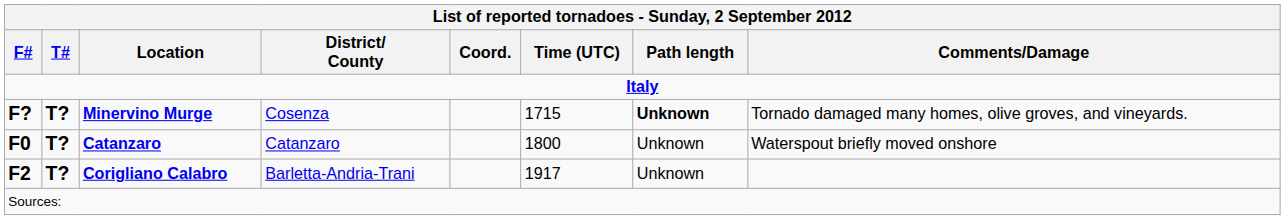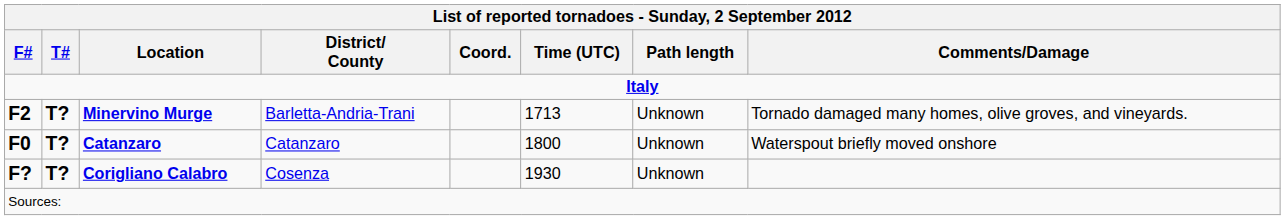(20, 114) F? -> (20, 114) F2
(297, 114) Cosenza -> (340, 114) Barletta-Andria-Trani
(543, 114) 1715 -> (543, 114) 1713
(673, 114) bold -> (670, 114) normal
(20, 173) F2 -> (20, 173) F?
(340, 173) Barletta-Andria-Trani -> (297, 173) Cosenza
(543, 173) 1917 -> (543, 173) 1930
